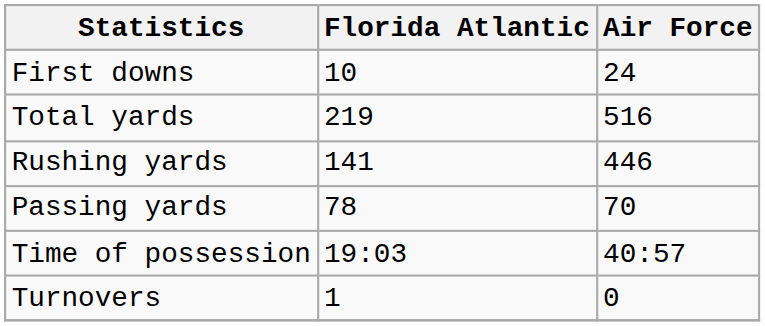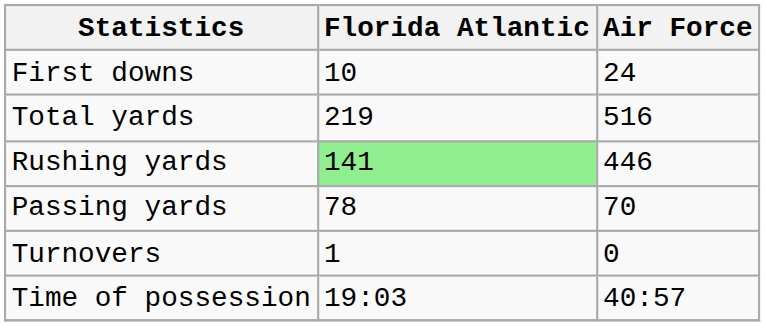(349, 163) no background -> (349, 163) lightgreen background
rows swapped: (86, 298) <-> (161, 253)
